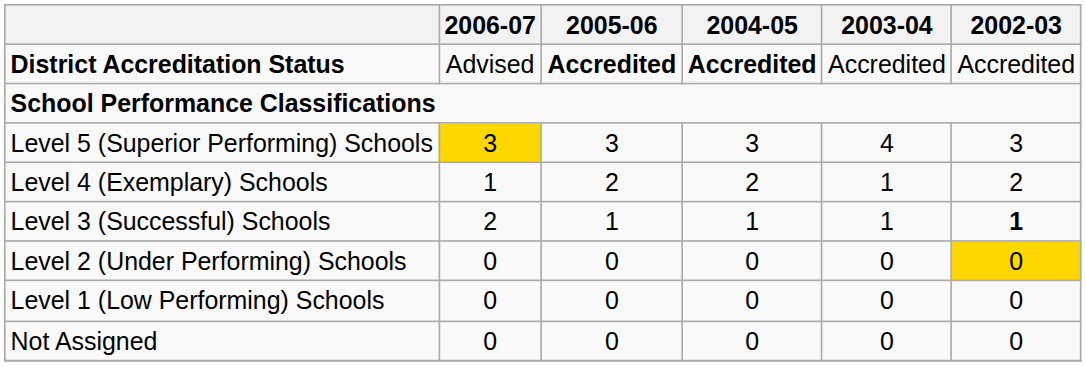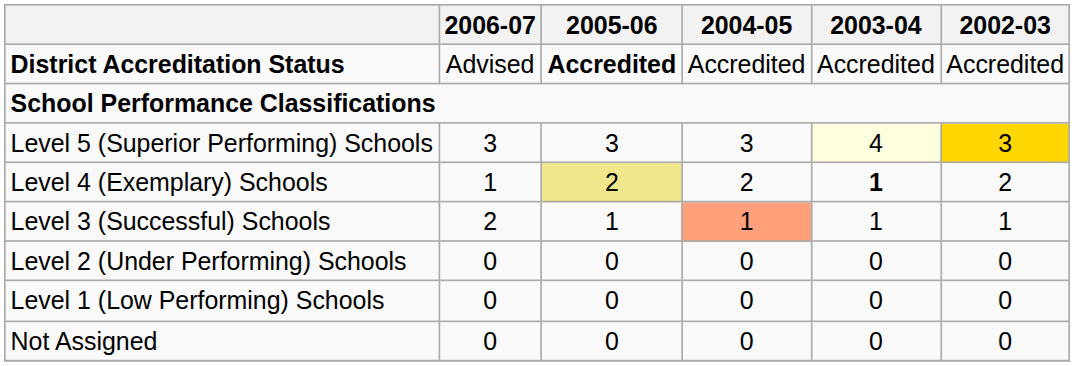(752, 64) bold -> (747, 64) normal
(490, 143) gold background -> (490, 143) no background
(887, 143) no background -> (876, 143) lightyellow background
(1016, 143) no background -> (1005, 143) gold background
(612, 183) no background -> (612, 183) khaki background
(887, 183) normal -> (876, 183) bold
(752, 222) no background -> (747, 222) lightsalmon background
(1016, 222) bold -> (1005, 222) normal
(1016, 262) gold background -> (1005, 262) no background
